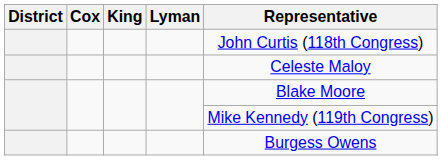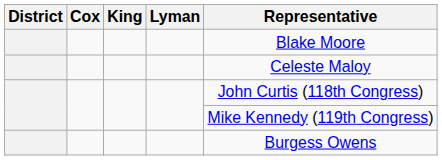(321, 42) John Curtis (118th Congress) -> (321, 42) Blake Moore
(321, 92) Blake Moore -> (321, 92) John Curtis (118th Congress)
